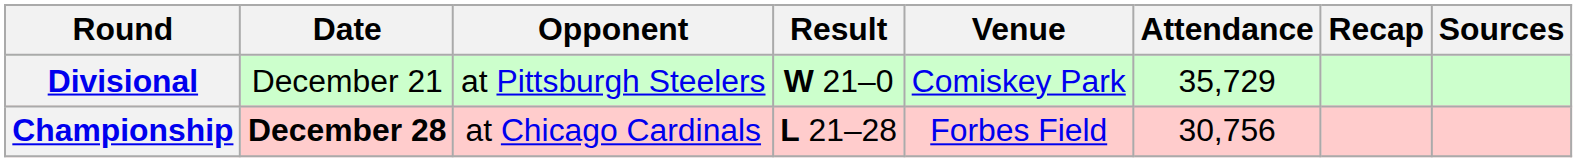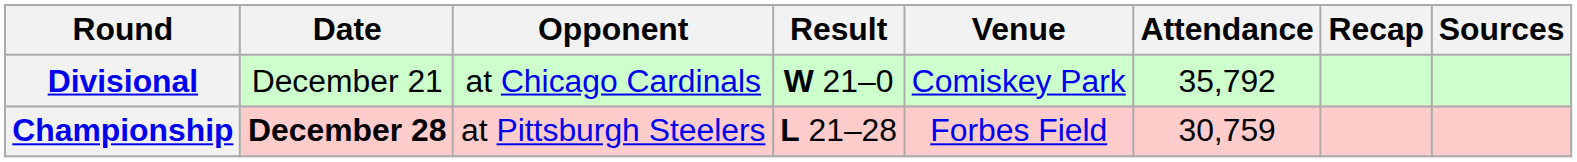(613, 80) at Pittsburgh Steelers -> (613, 80) at Chicago Cardinals
(1227, 80) 35,729 -> (1227, 80) 35,792
(613, 130) at Chicago Cardinals -> (613, 130) at Pittsburgh Steelers
(1227, 130) 30,756 -> (1227, 130) 30,759
